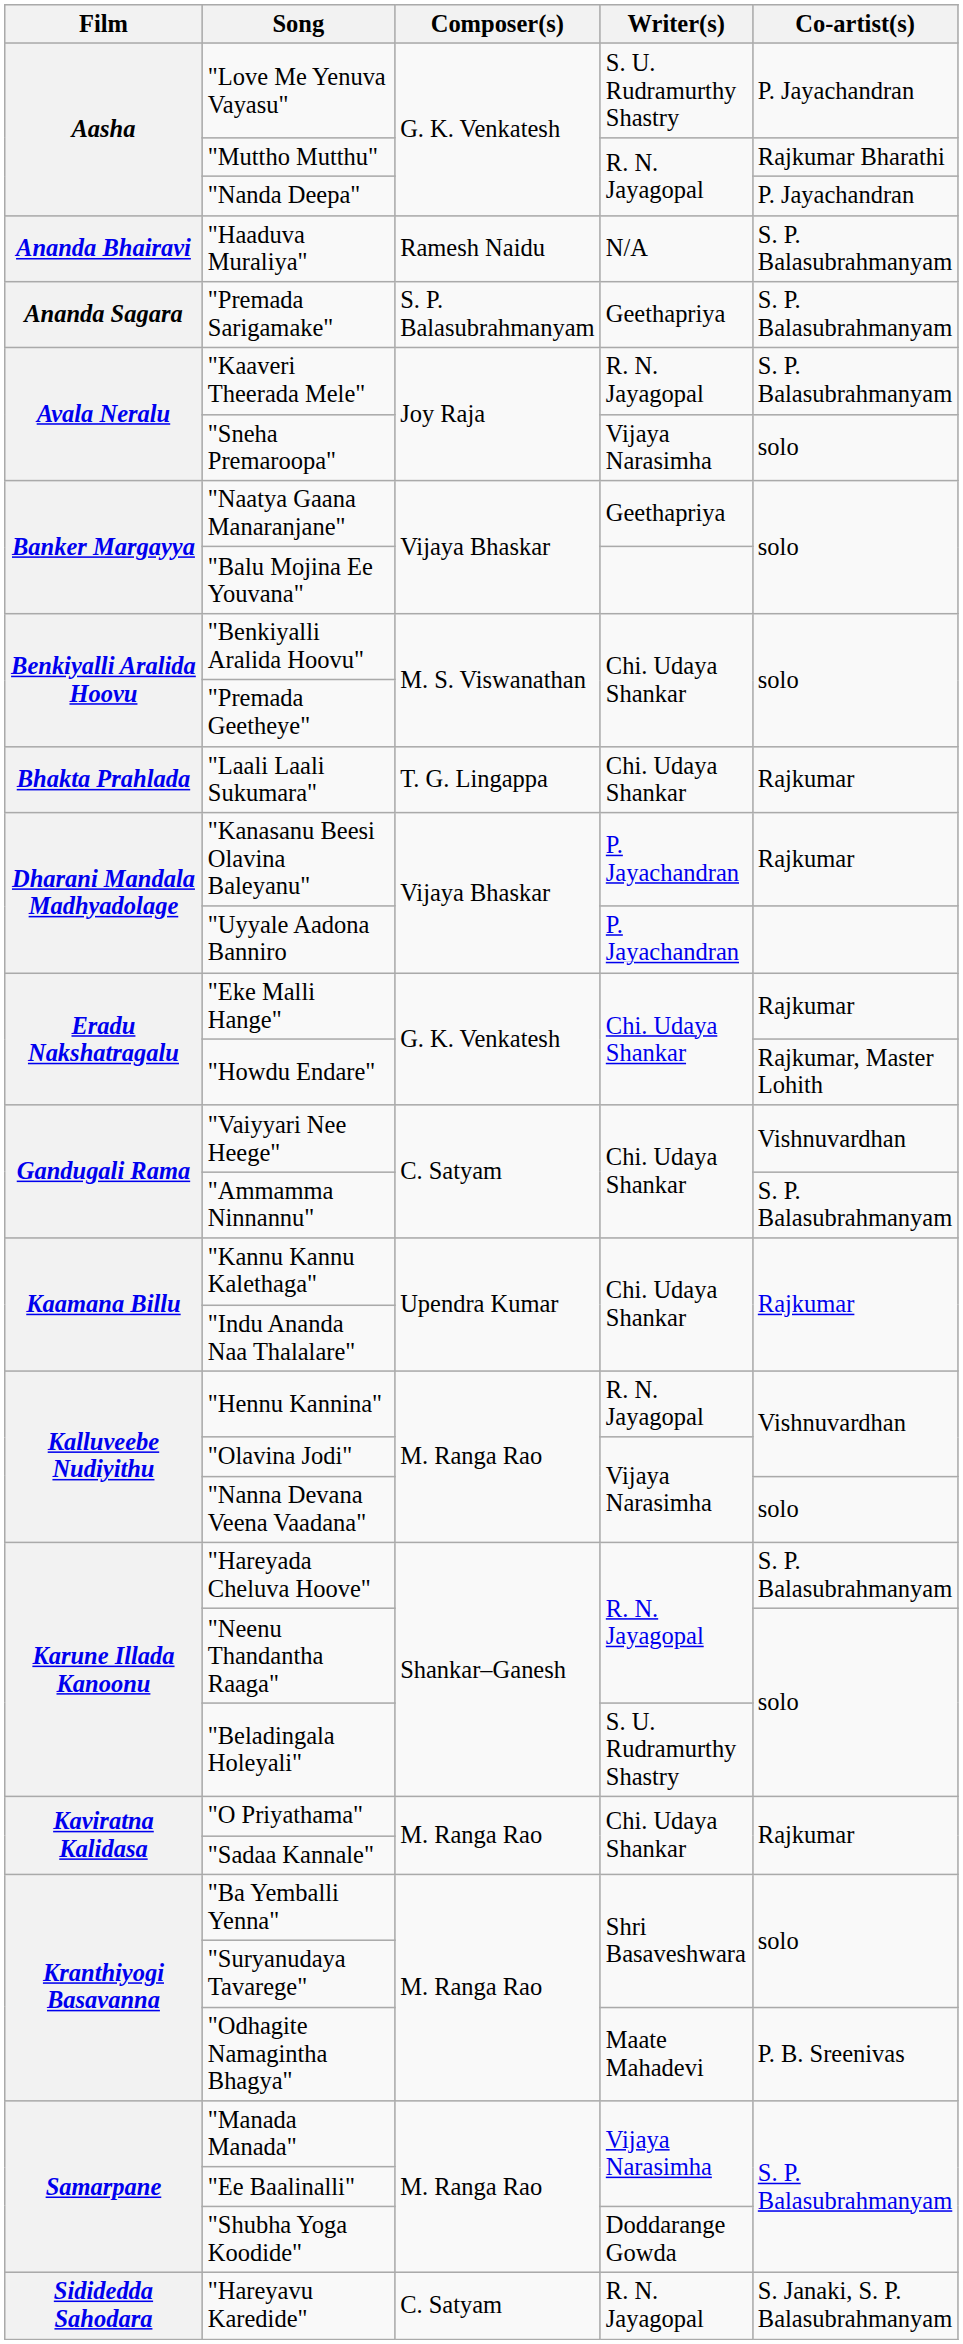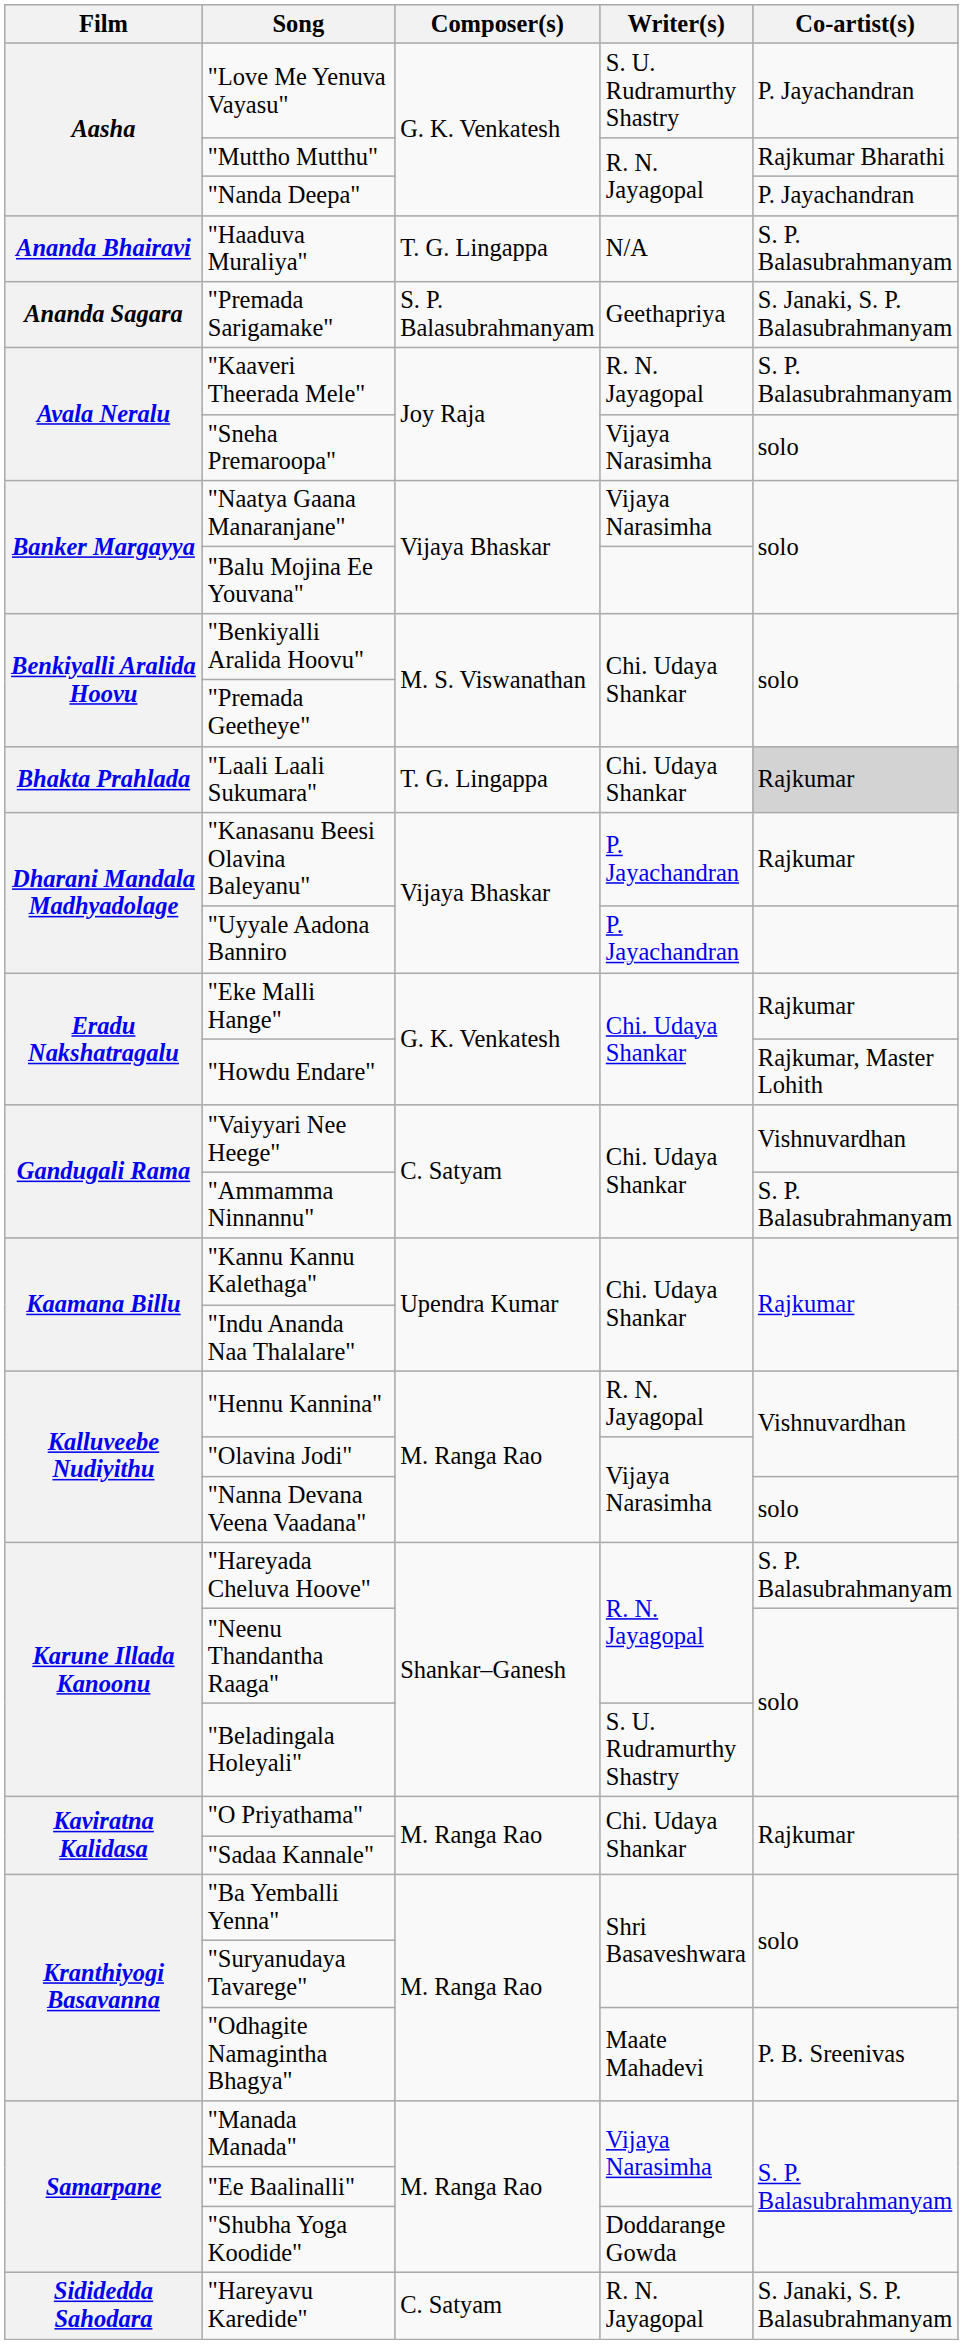(473, 248) Ramesh Naidu -> (474, 248) T. G. Lingappa
(855, 314) S. P. Balasubrahmanyam -> (855, 314) S. Janaki, S. P. Balasubrahmanyam
(666, 513) Geethapriya -> (659, 513) Vijaya Narasimha
(806, 778) no background -> (806, 778) lightgrey background
